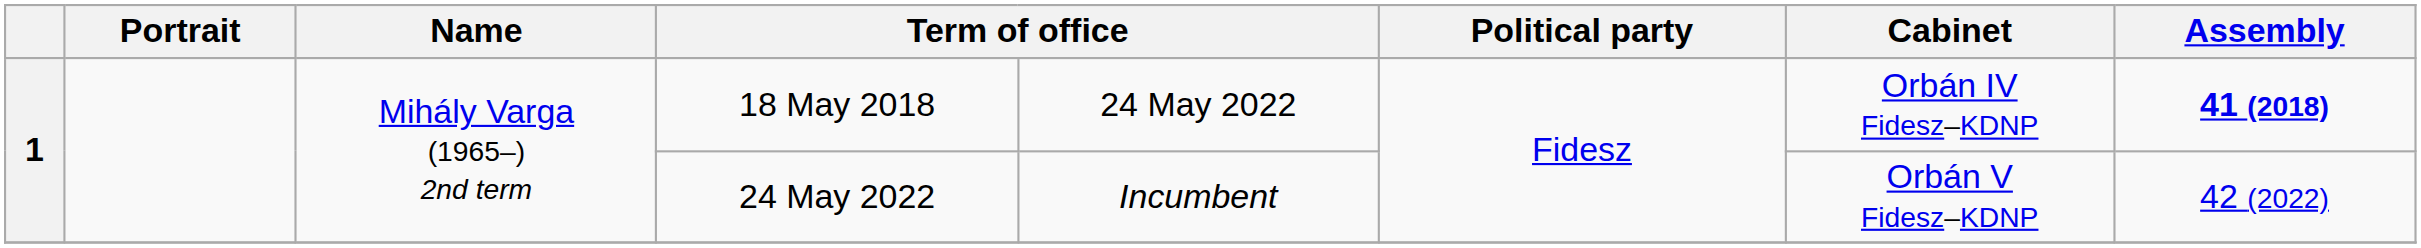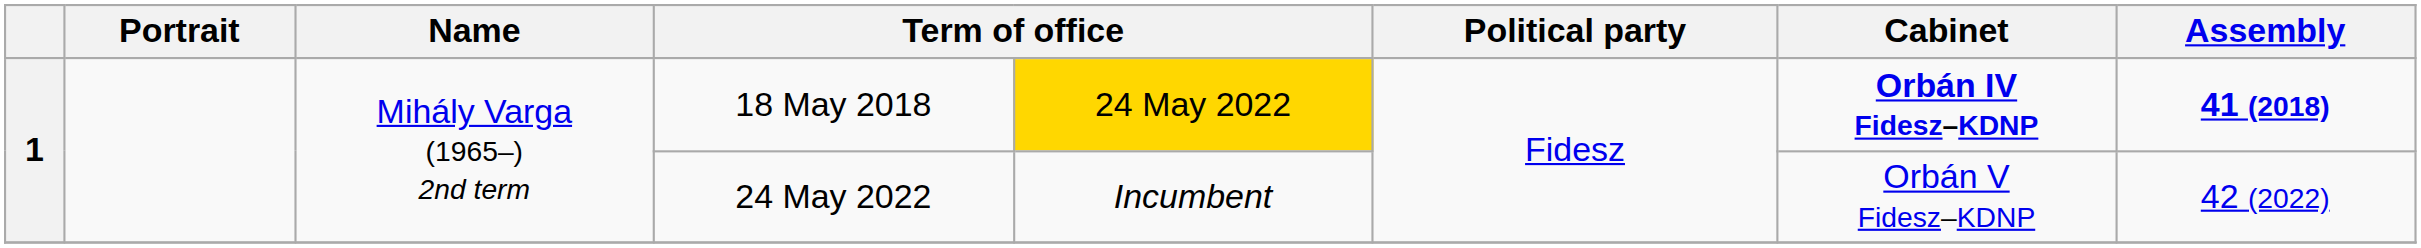(1198, 104) no background -> (1193, 104) gold background
(1950, 104) normal -> (1946, 104) bold
